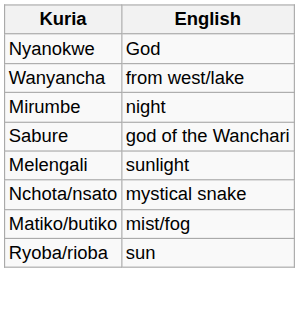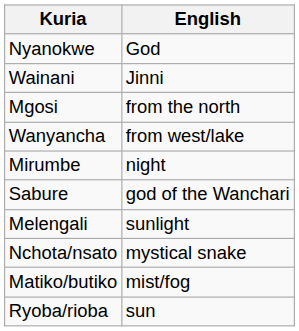+ row: (42, 77)
+ row: (33, 107)
